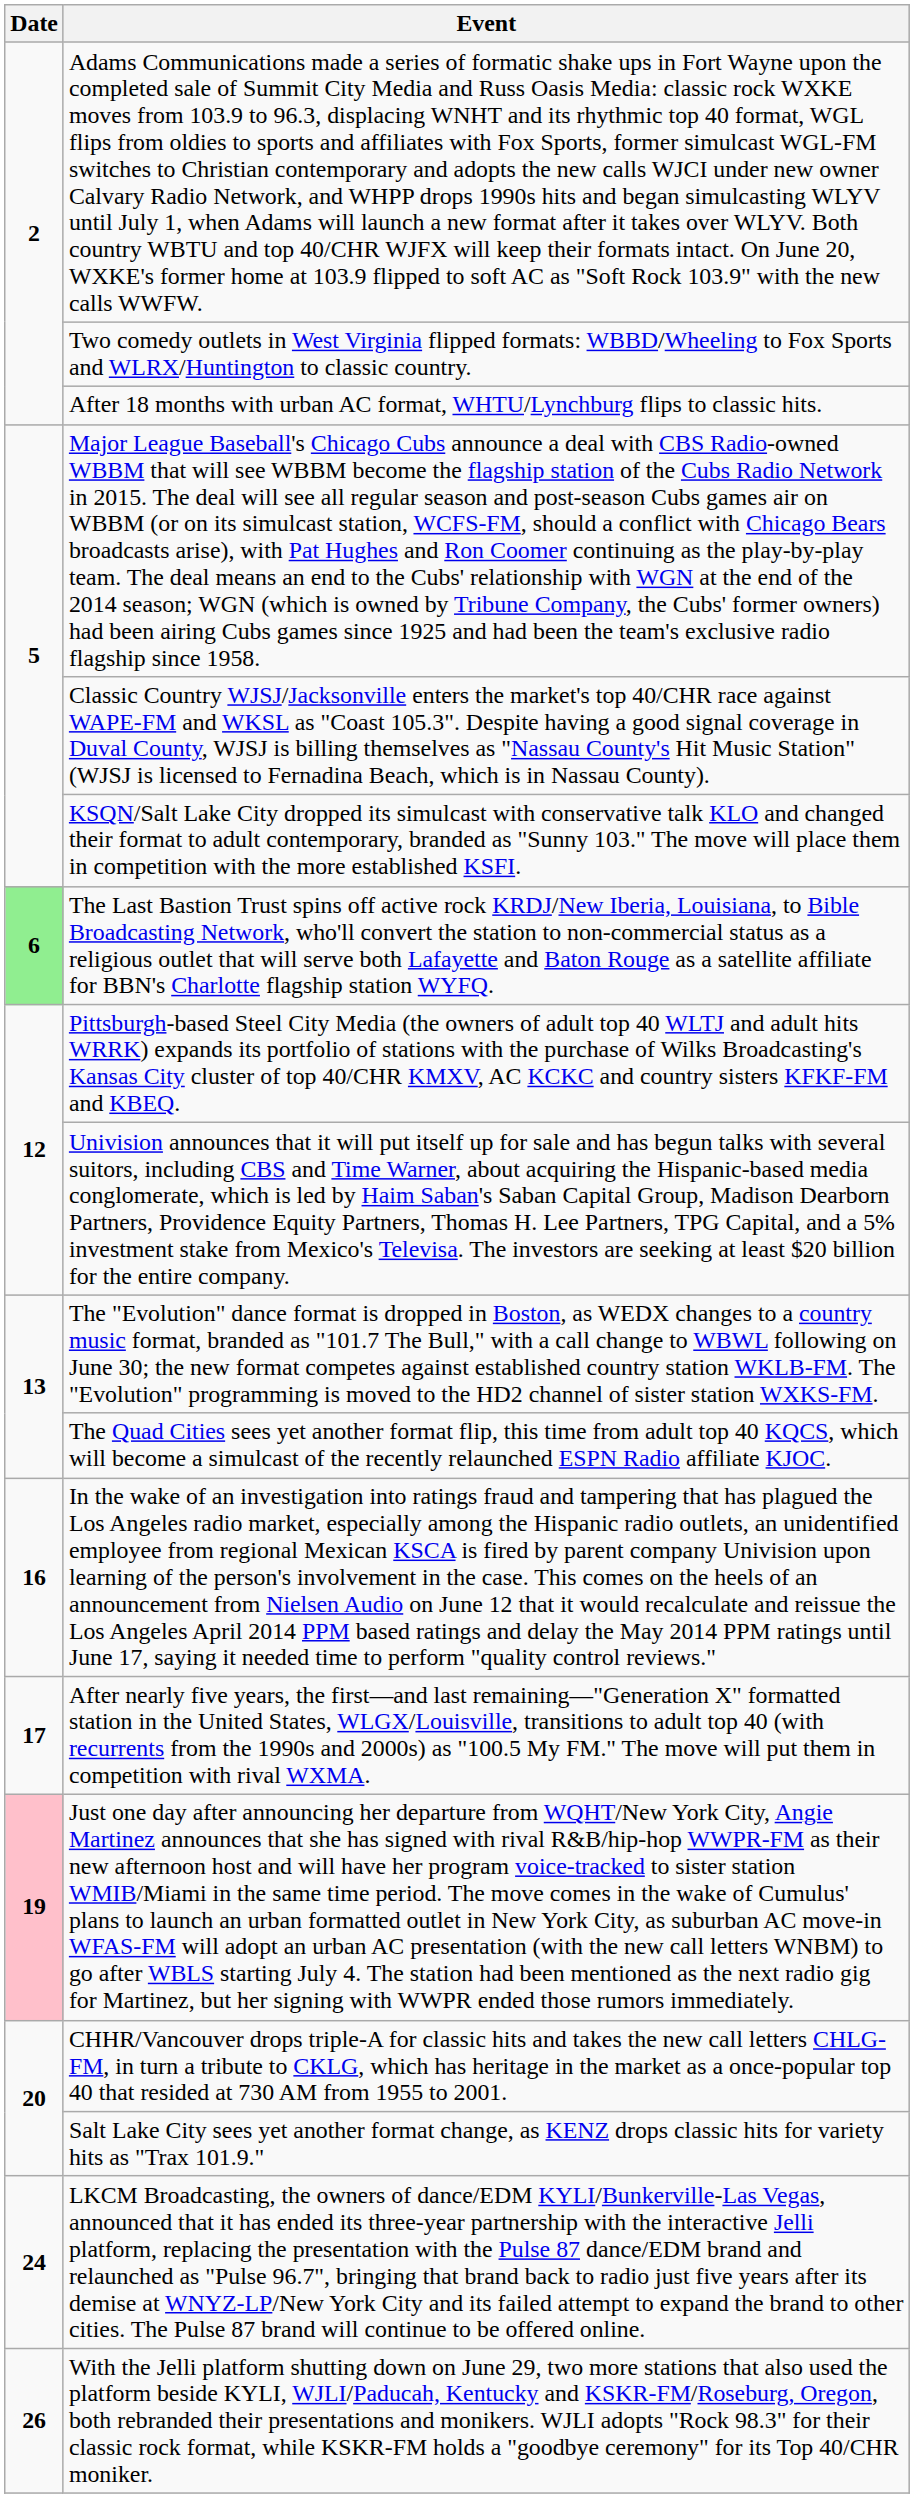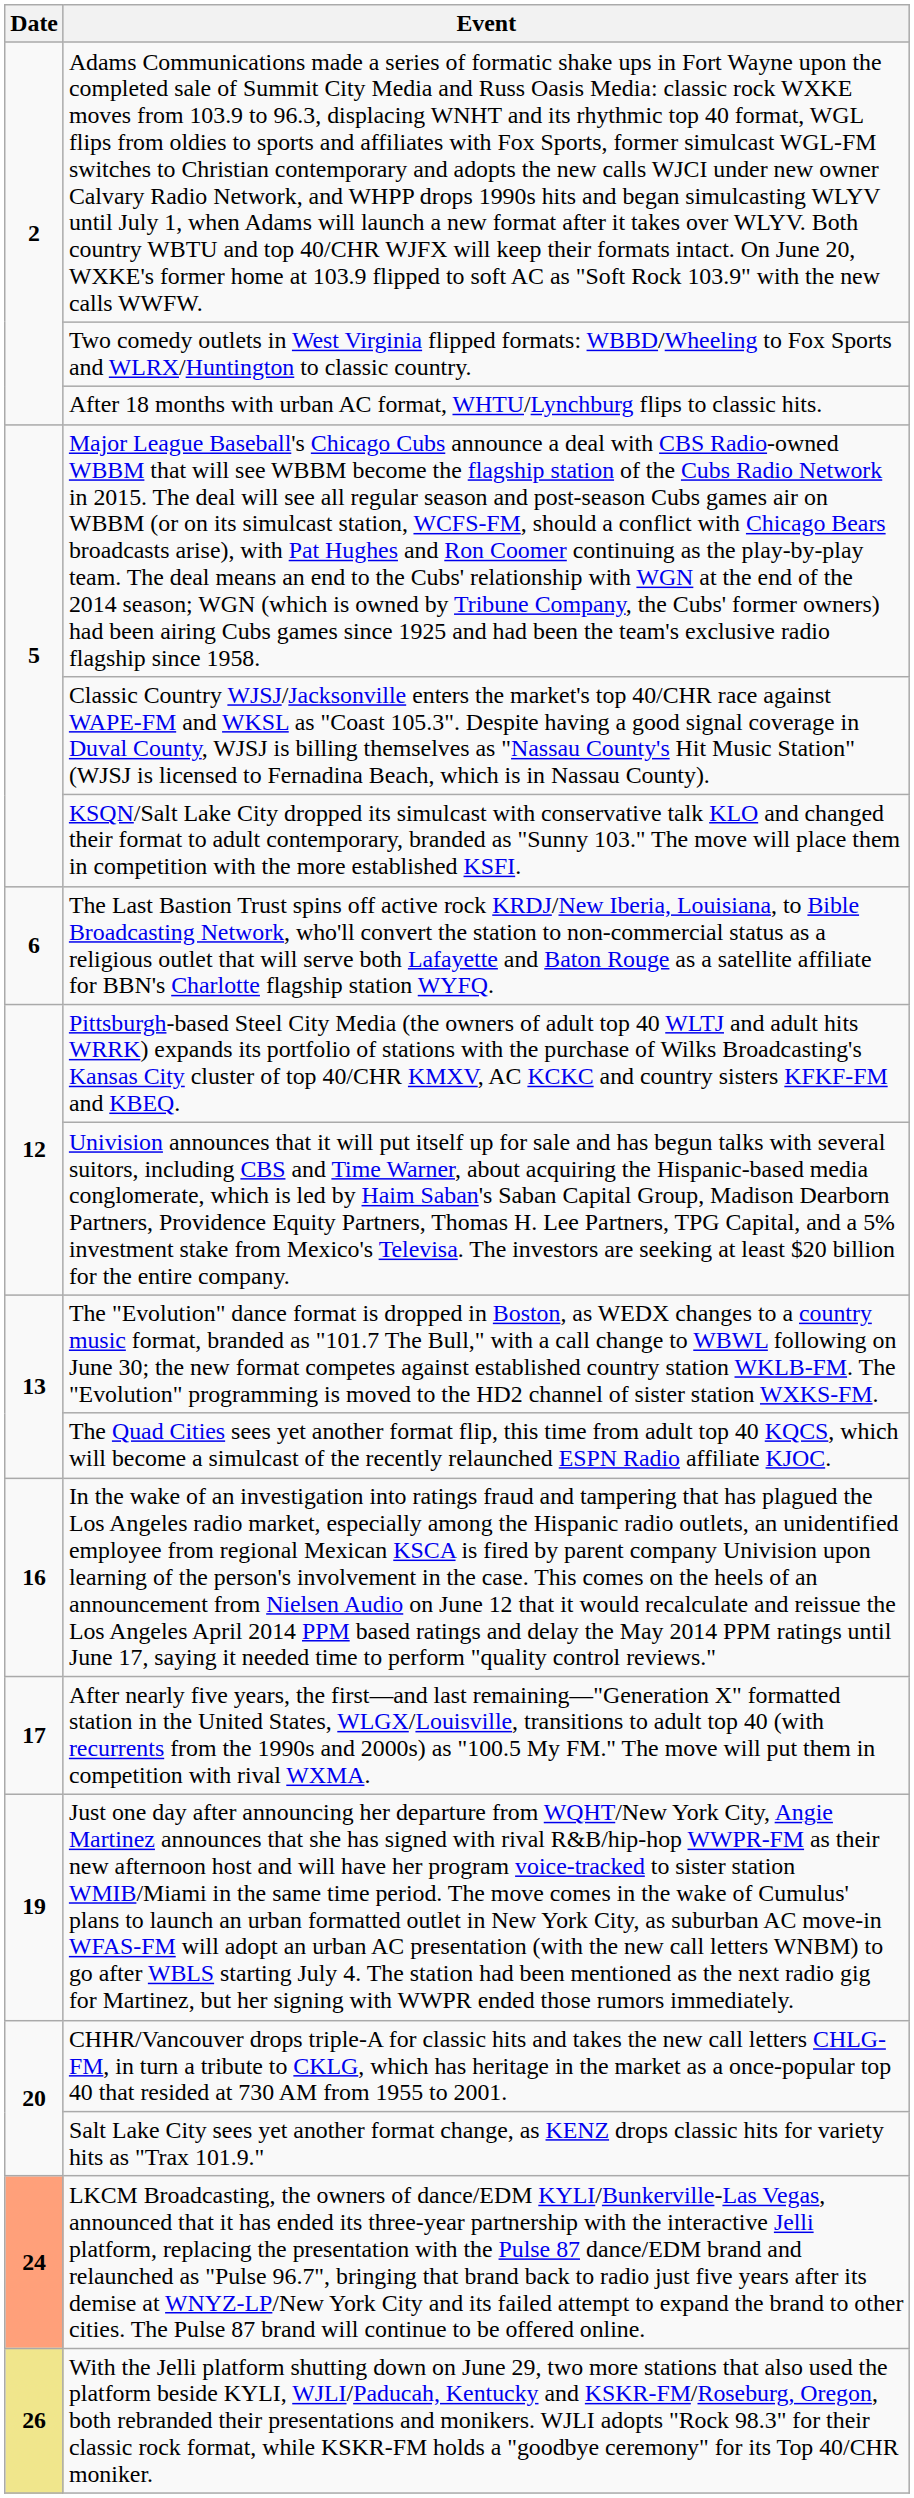(34, 945) lightgreen background -> (34, 945) no background
(34, 1907) pink background -> (34, 1907) no background
(34, 2261) no background -> (34, 2261) lightsalmon background
(34, 2420) no background -> (34, 2420) khaki background
